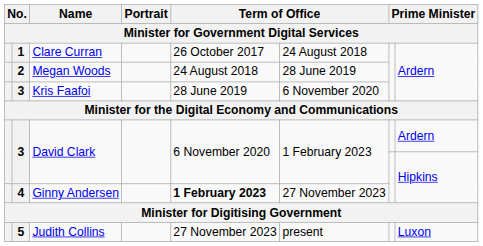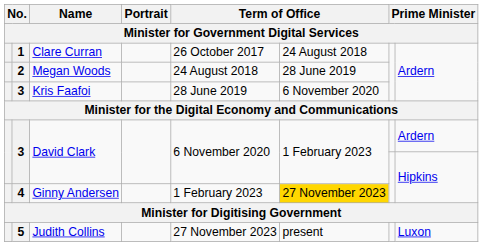(220, 193) bold -> (218, 193) normal
(334, 193) no background -> (334, 193) gold background
